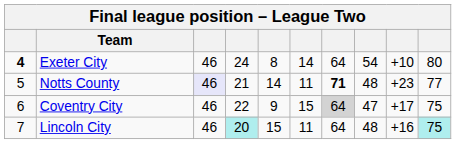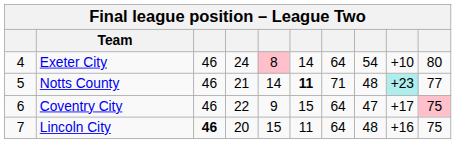(21, 62) bold -> (21, 62) normal
(274, 62) no background -> (274, 62) pink background
(209, 84) lavender background -> (209, 84) no background
(306, 84) normal -> (306, 84) bold
(338, 84) bold -> (338, 84) normal
(402, 84) no background -> (402, 84) paleturquoise background
(338, 106) lightgrey background -> (338, 106) no background
(434, 106) no background -> (434, 106) pink background
(209, 127) normal -> (209, 127) bold
(242, 127) paleturquoise background -> (242, 127) no background
(434, 127) paleturquoise background -> (434, 127) no background
